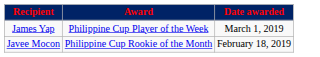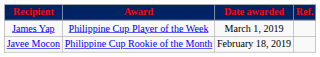+ column: (305, 12)
